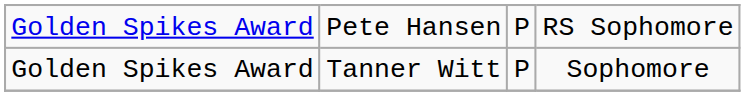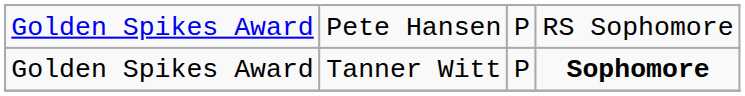(638, 70) normal -> (638, 70) bold
